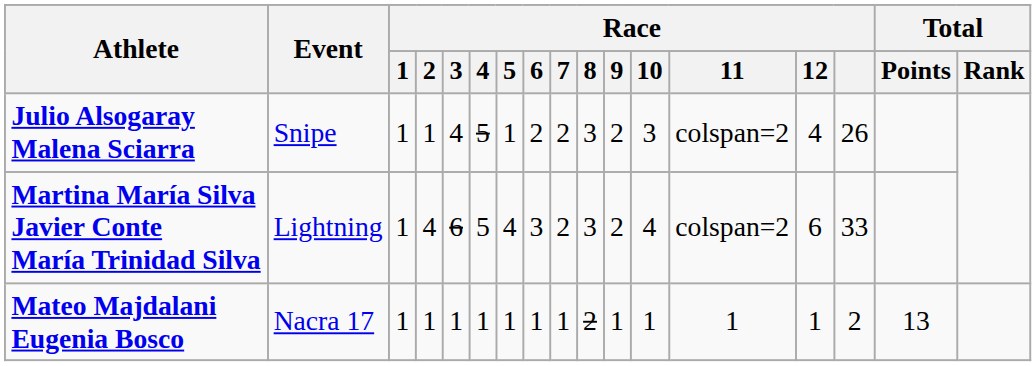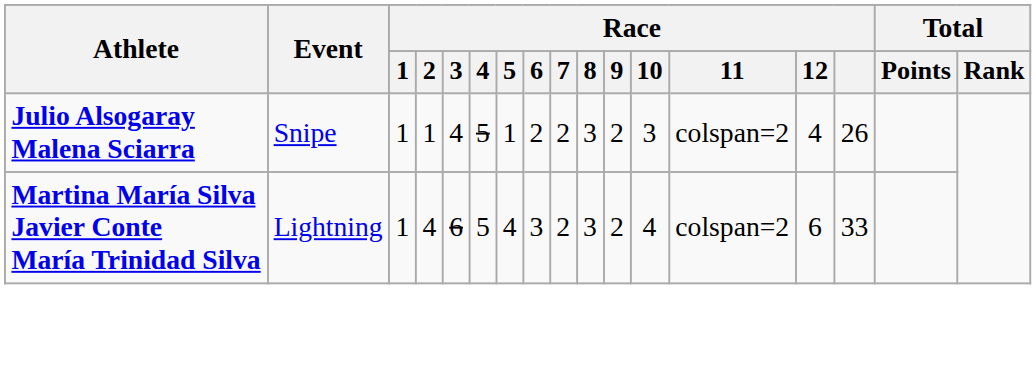- row: (114, 321)
